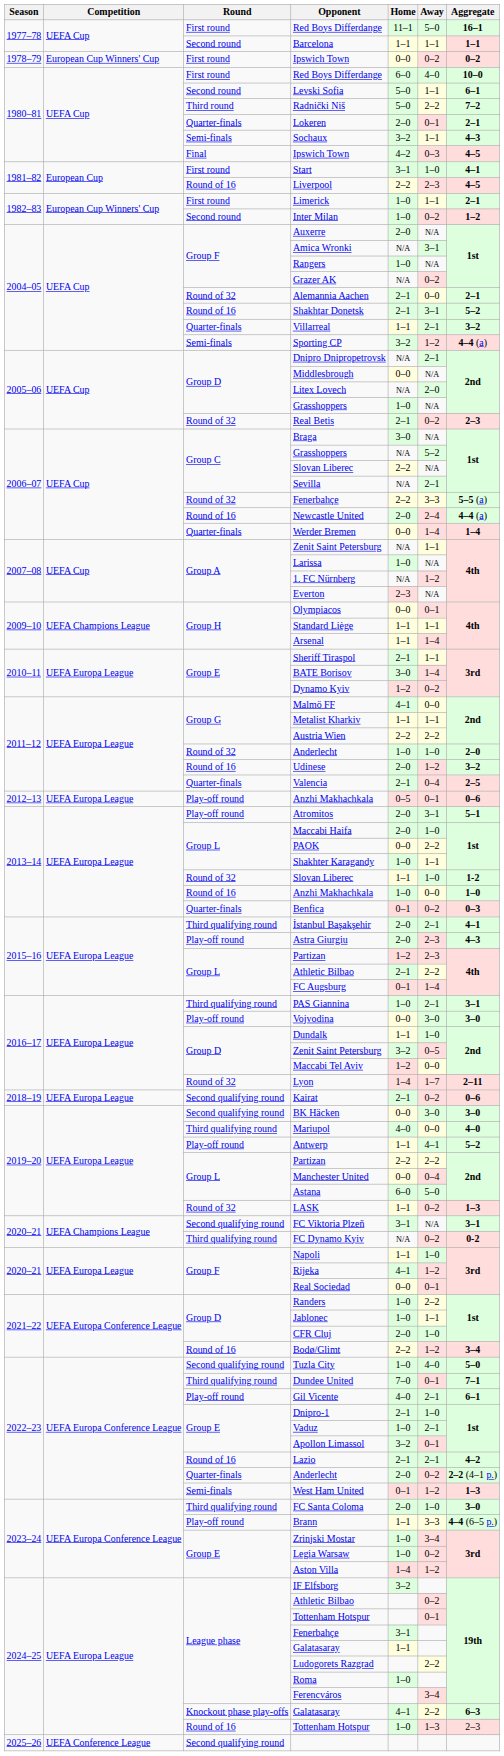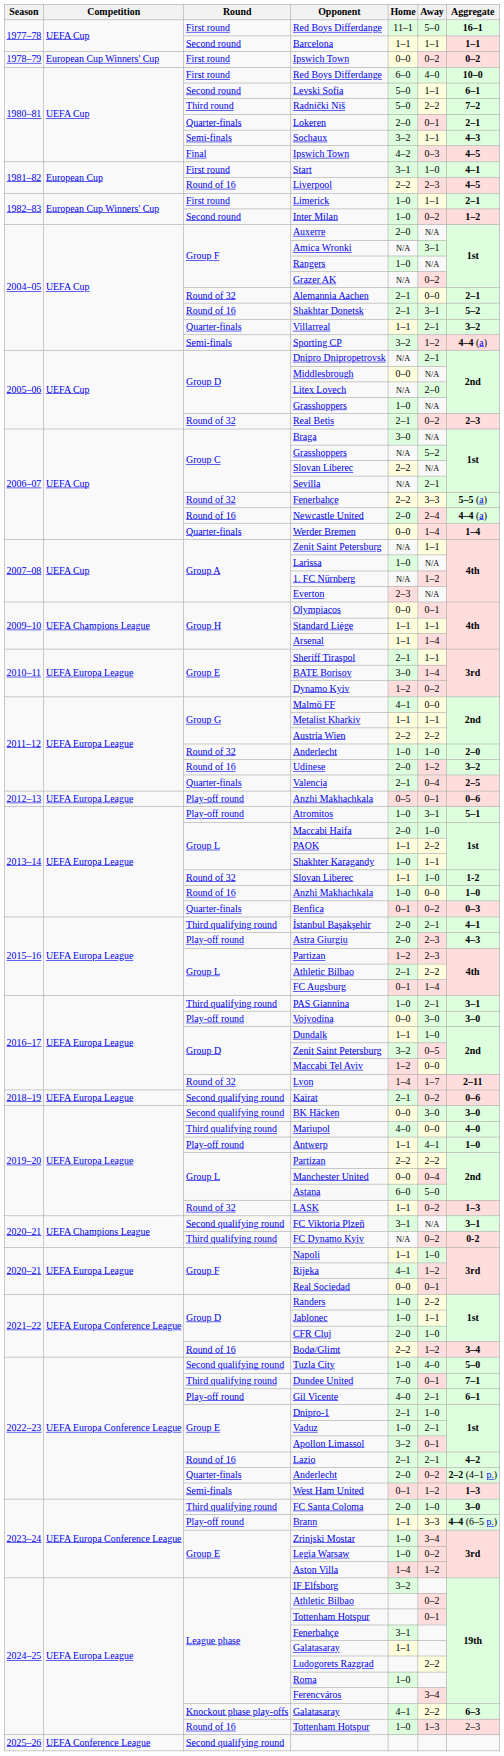(403, 814) 2–0 -> (403, 814) 1–0
(403, 846) 0–0 -> (403, 846) 1–1
(473, 1145) 5–2 -> (473, 1145) 1–0
